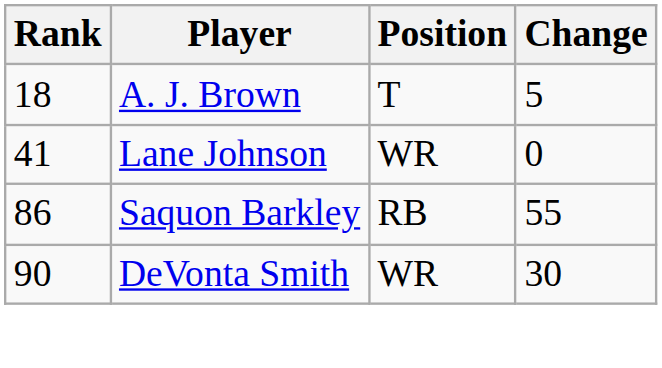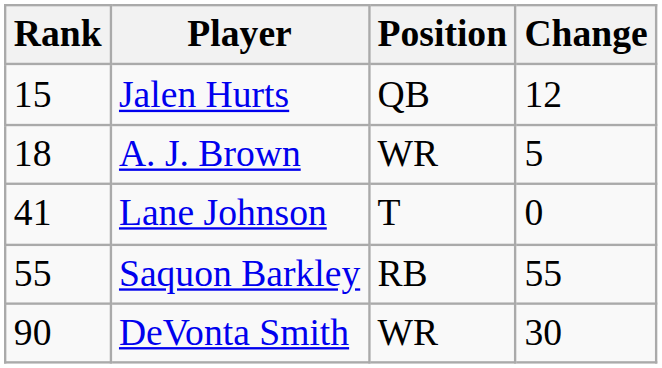+ row: (204, 93)
(389, 93) T -> (408, 153) WR
(408, 153) WR -> (389, 213) T
(33, 213) 86 -> (33, 272) 55
